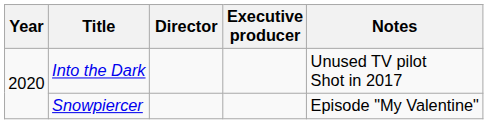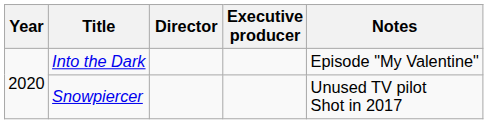(369, 70) Unused TV pilot Shot in 2017 -> (395, 61) Episode "My Valentine"
(395, 105) Episode "My Valentine" -> (369, 96) Unused TV pilot Shot in 2017
